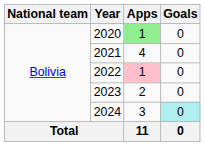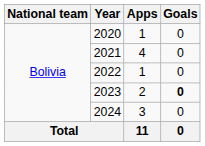(142, 33) lightgreen background -> (142, 33) no background
(142, 72) pink background -> (142, 72) no background
(180, 92) normal -> (180, 92) bold
(180, 111) paleturquoise background -> (180, 111) no background
